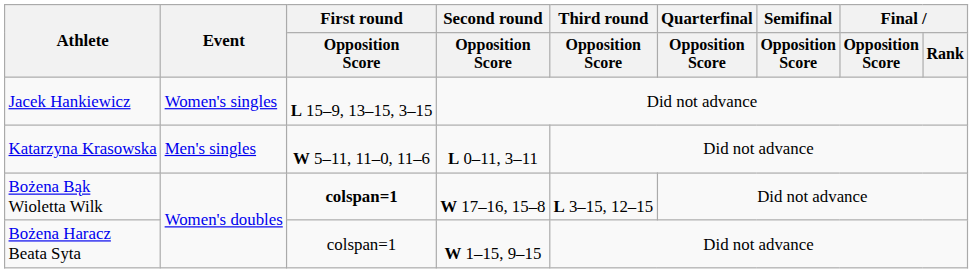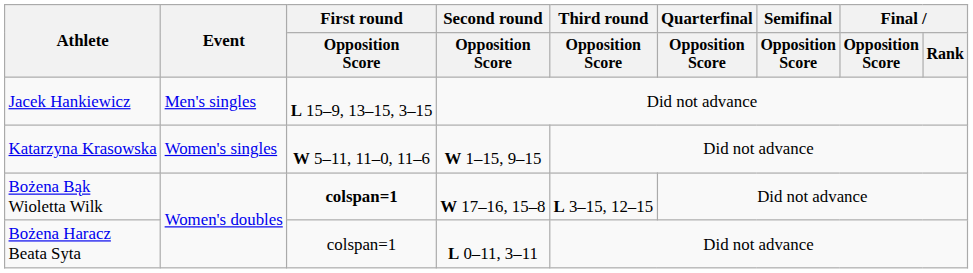(221, 101) Women's singles -> (210, 101) Men's singles
(210, 149) Men's singles -> (221, 149) Women's singles
(493, 159) L 0–11, 3–11 -> (493, 159) W 1–15, 9–15
(493, 254) W 1–15, 9–15 -> (493, 254) L 0–11, 3–11
